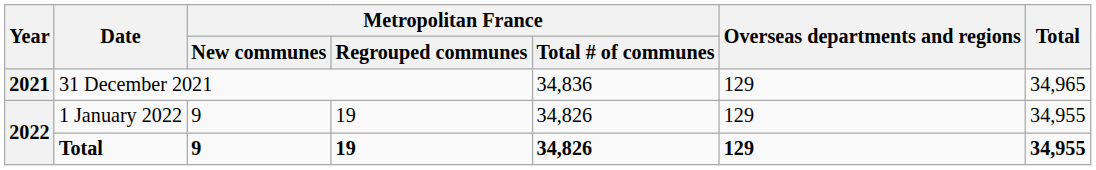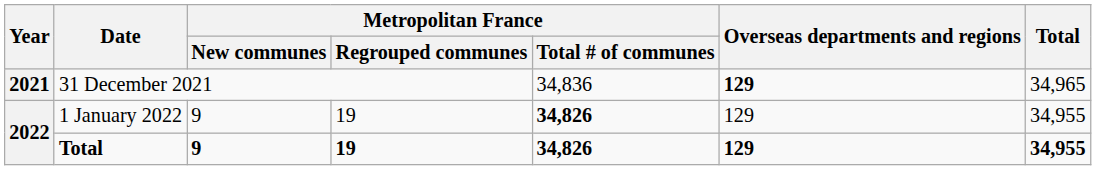(739, 84) normal -> (739, 84) bold
(564, 116) normal -> (564, 116) bold
